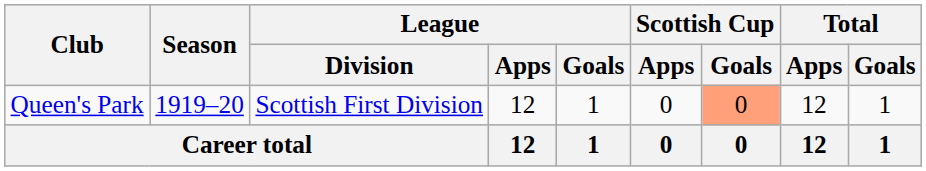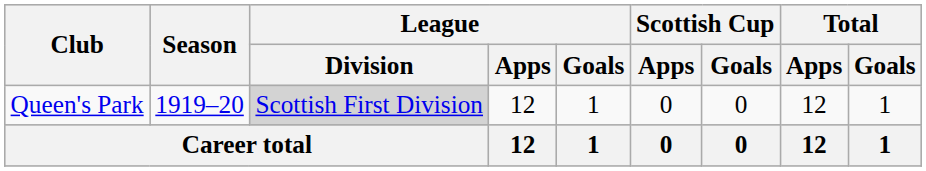(369, 104) no background -> (369, 104) lightgrey background
(741, 104) lightsalmon background -> (741, 104) no background
